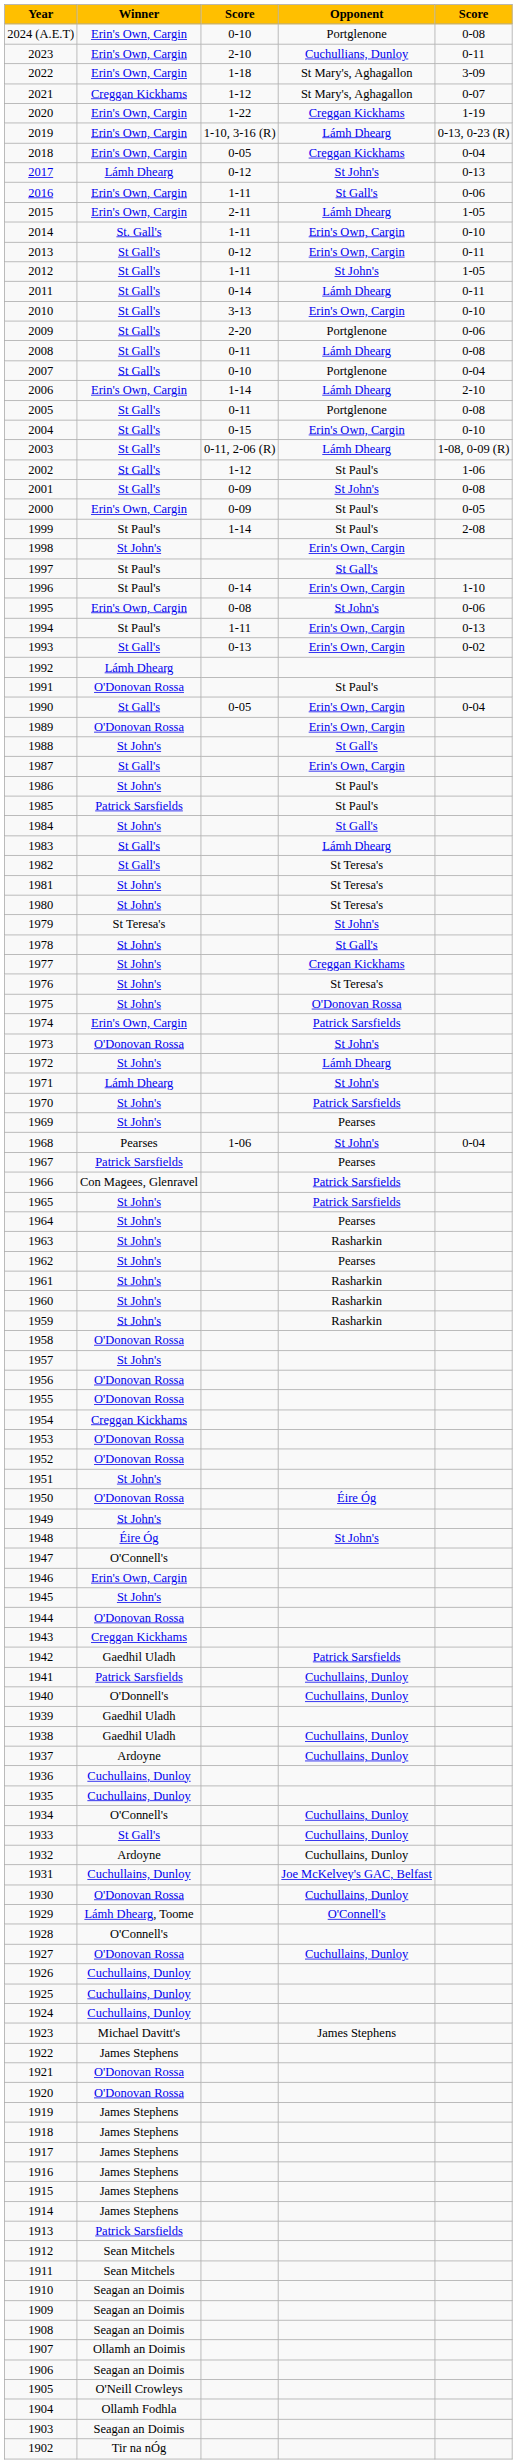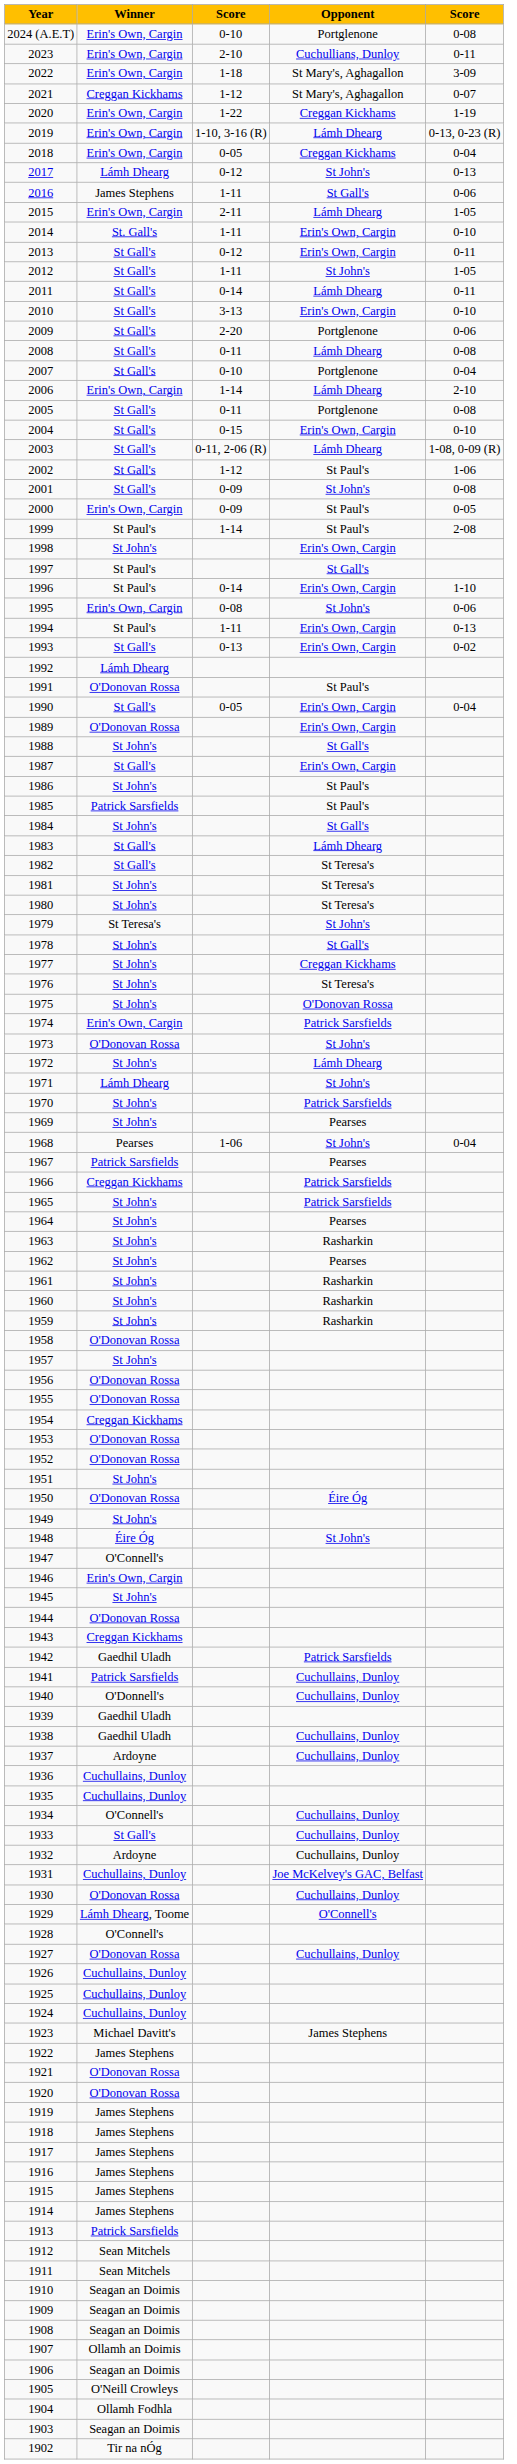(139, 192) Erin's Own, Cargin -> (135, 192) James Stephens
(139, 1182) Con Magees, Glenravel -> (135, 1182) Creggan Kickhams
